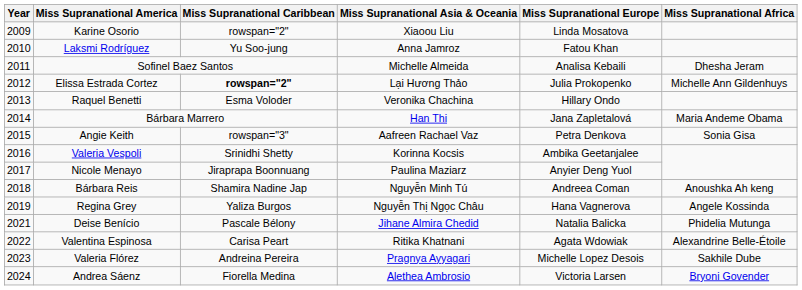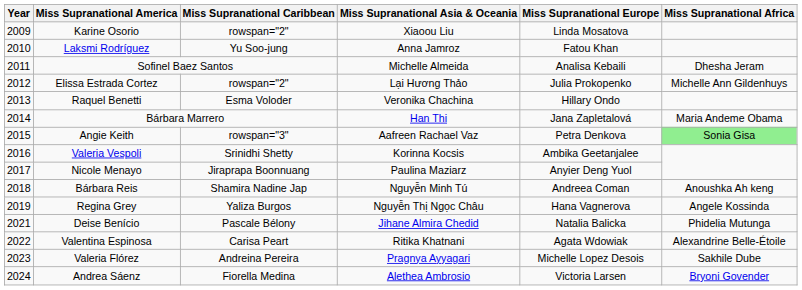(259, 83) bold -> (259, 83) normal
(729, 136) no background -> (729, 136) lightgreen background
